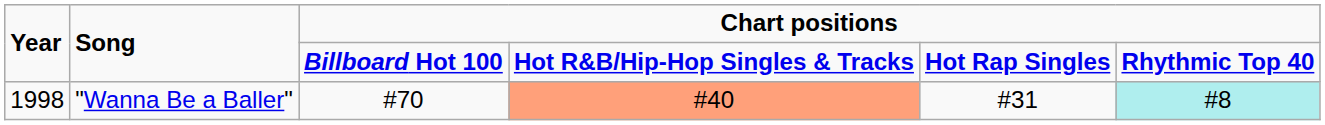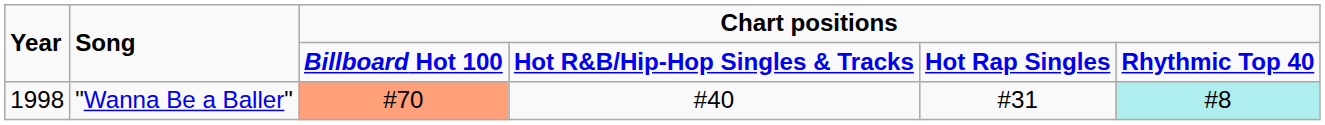(403, 100) no background -> (403, 100) lightsalmon background
(714, 100) lightsalmon background -> (714, 100) no background
